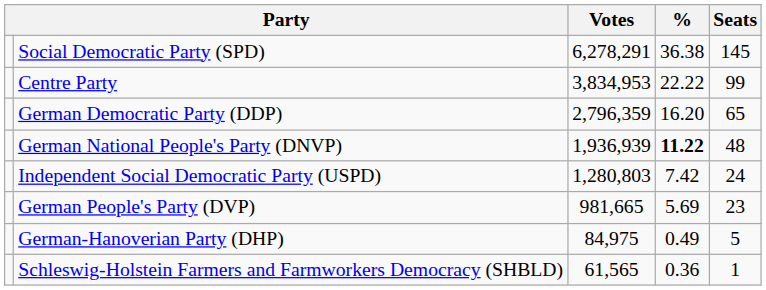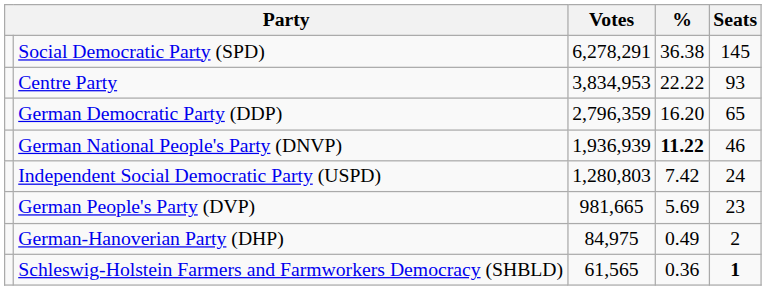(735, 82) 99 -> (735, 82) 93
(735, 144) 48 -> (735, 144) 46
(735, 238) 5 -> (735, 238) 2
(735, 269) normal -> (735, 269) bold
